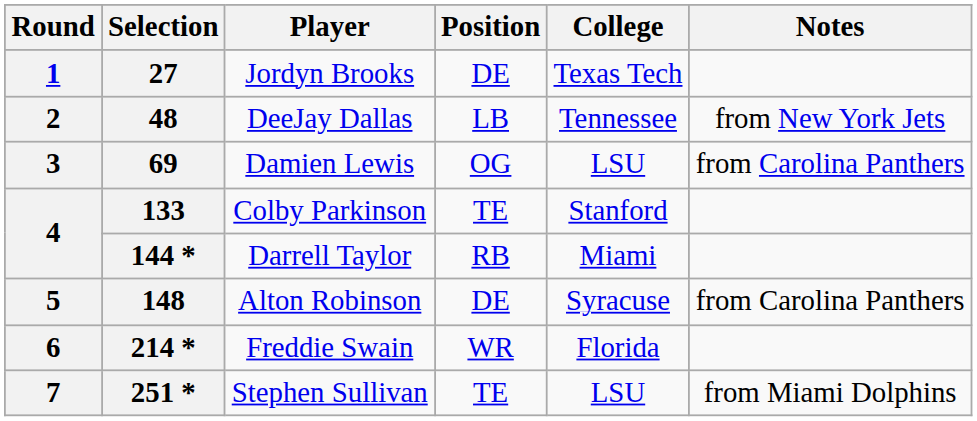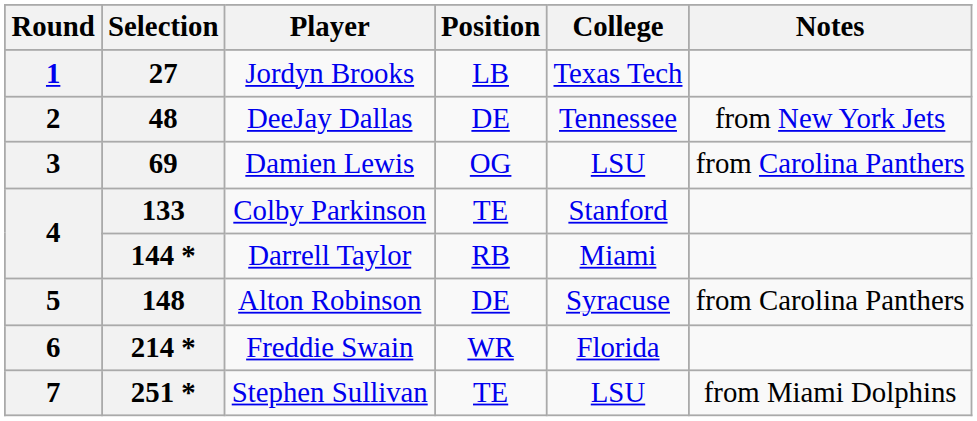(491, 73) DE -> (491, 73) LB
(491, 118) LB -> (491, 118) DE
